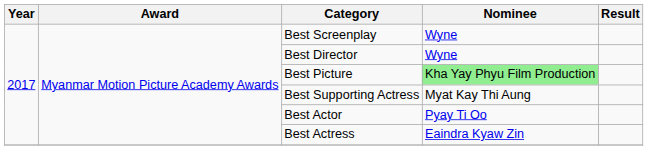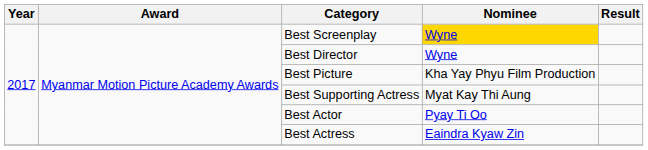(441, 34) no background -> (441, 34) gold background
(510, 74) lightgreen background -> (510, 74) no background
